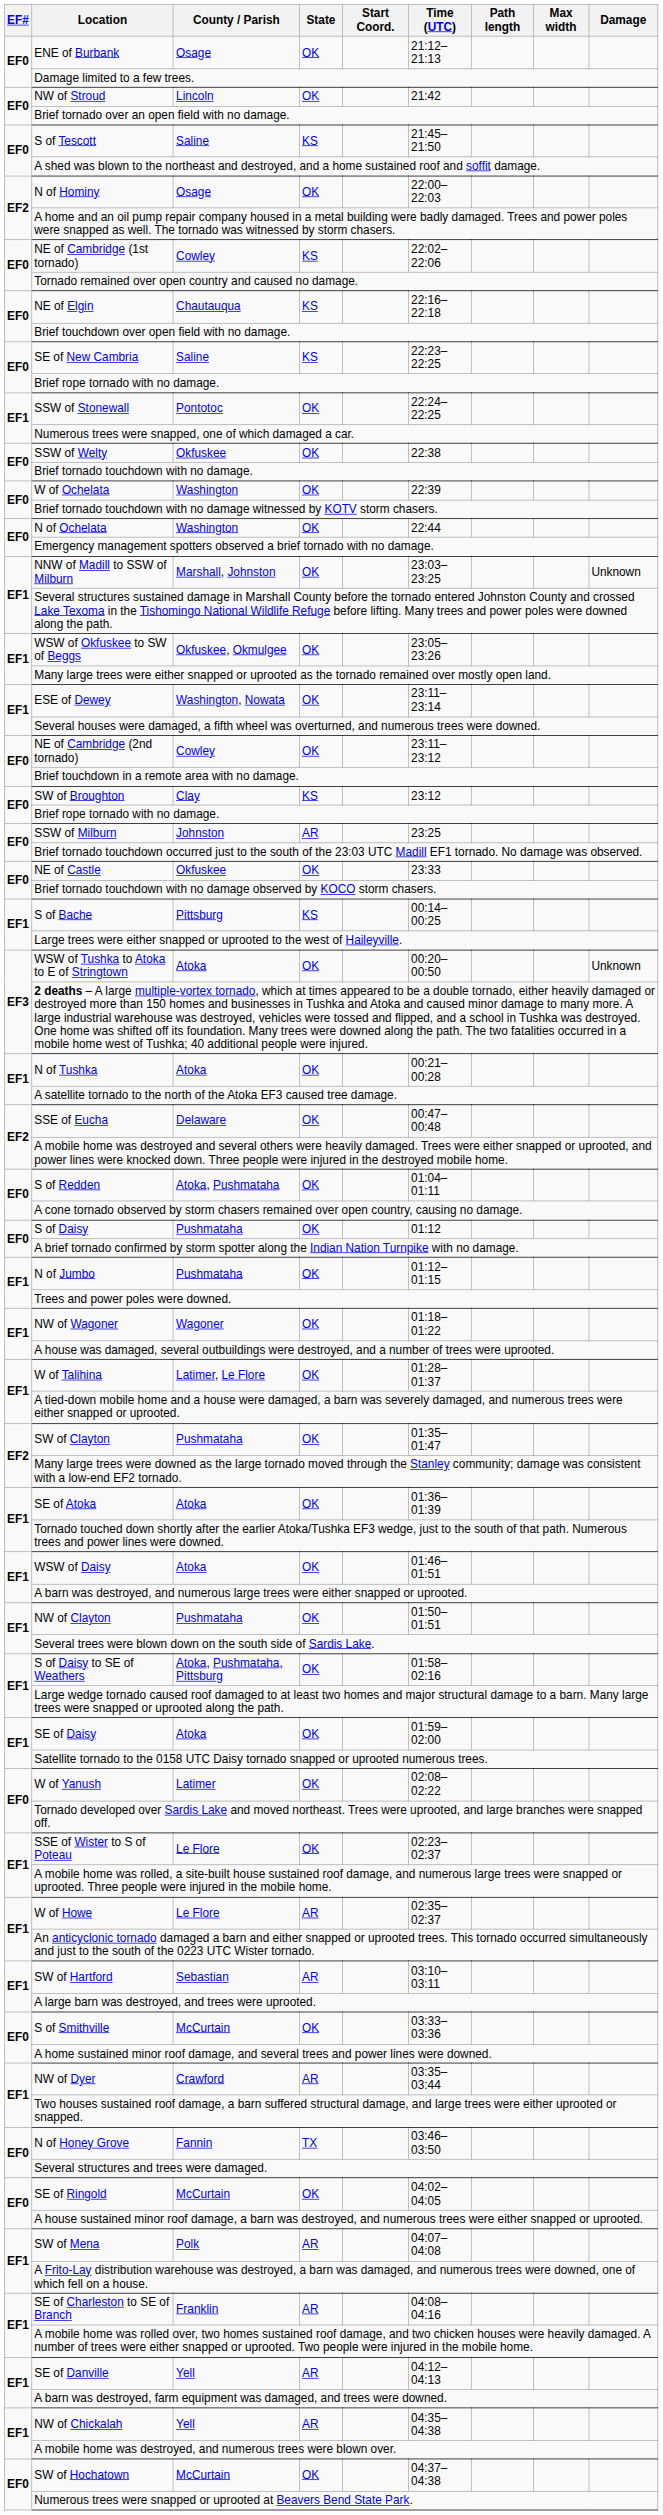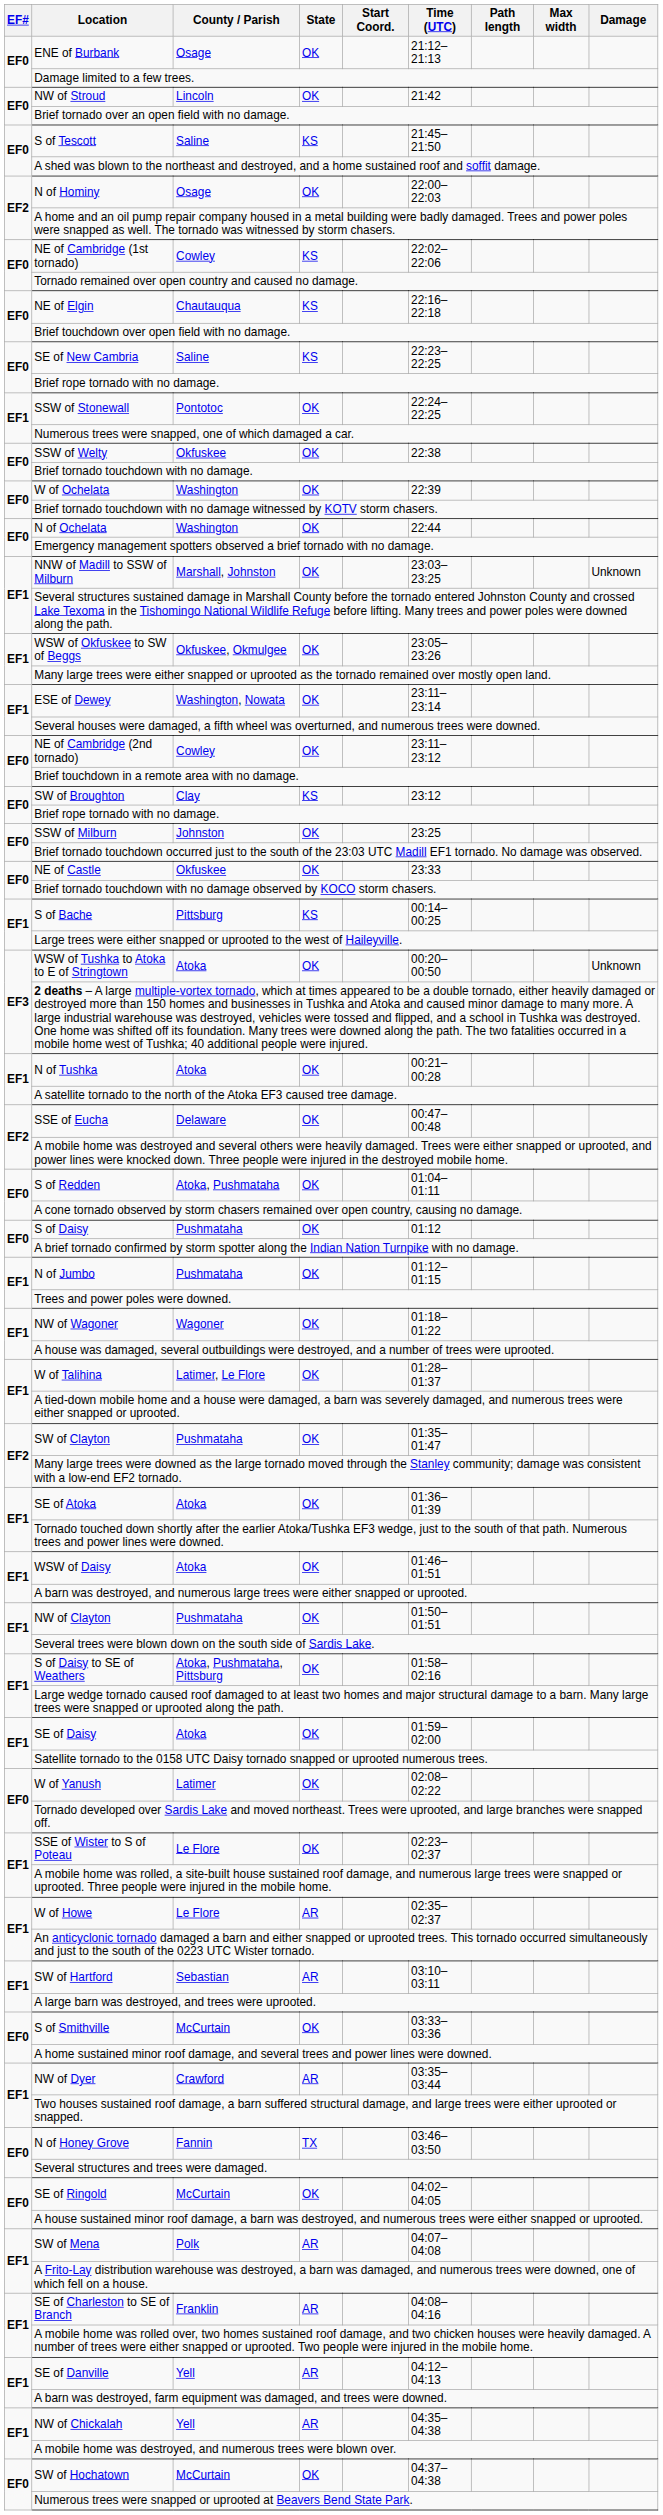(310, 833) AR -> (311, 833) OK
